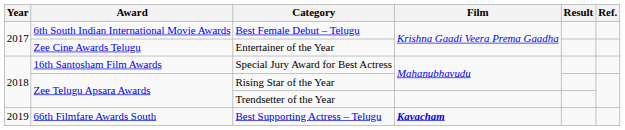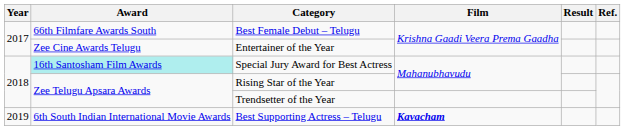(132, 30) 6th South Indian International Movie Awards -> (95, 30) 66th Filmfare Awards South
(98, 64) no background -> (98, 64) paleturquoise background
(95, 116) 66th Filmfare Awards South -> (132, 116) 6th South Indian International Movie Awards
